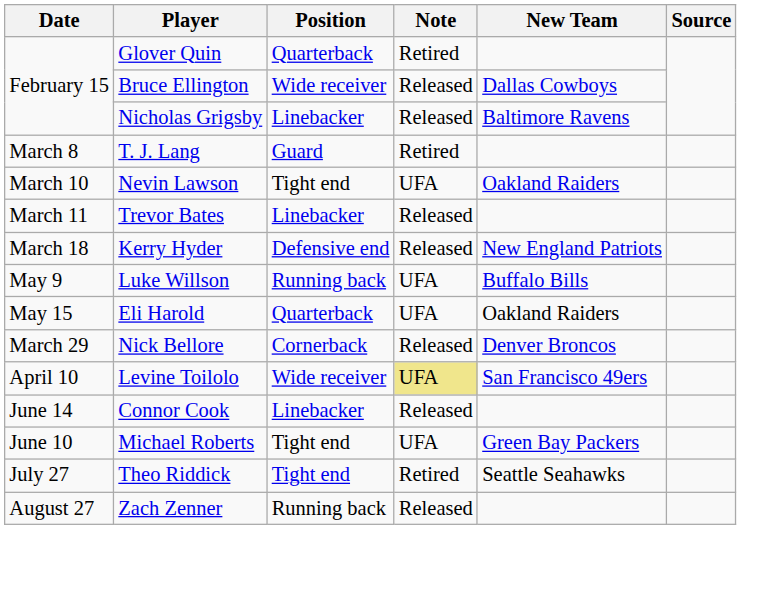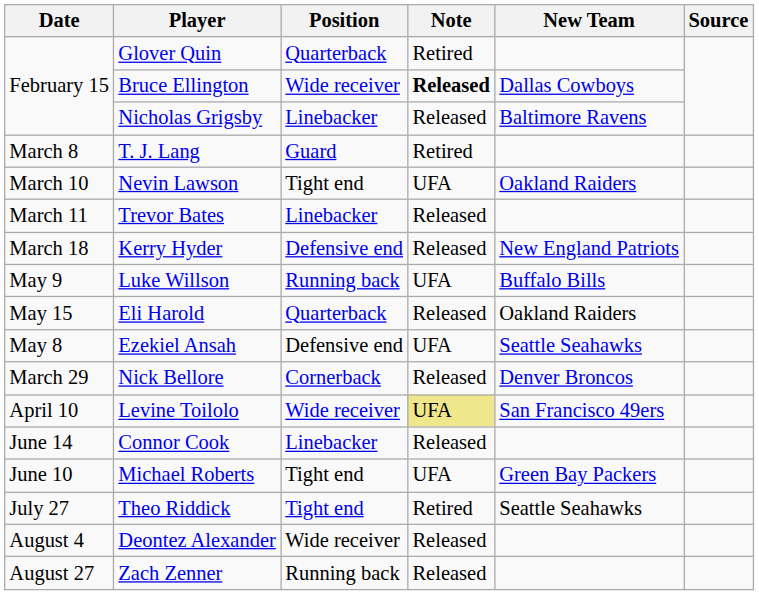(436, 85) normal -> (451, 85) bold
(419, 313) UFA -> (449, 313) Released
+ row: (177, 345)
+ row: (197, 540)
